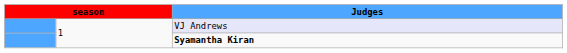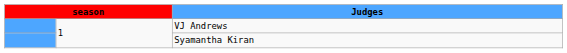(201, 26) lavender background -> (201, 26) no background
(214, 40) bold -> (214, 40) normal
